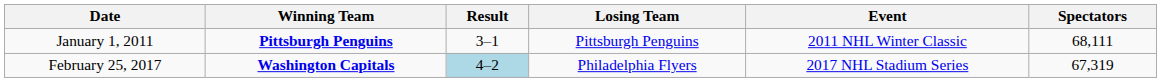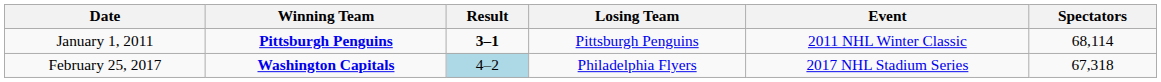(487, 41) normal -> (487, 41) bold
(1093, 41) 68,111 -> (1093, 41) 68,114
(1093, 65) 67,319 -> (1093, 65) 67,318
